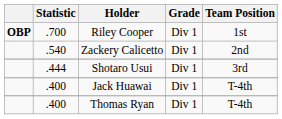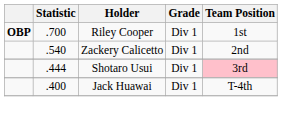(240, 68) no background -> (240, 68) pink background
- row: (122, 104)
